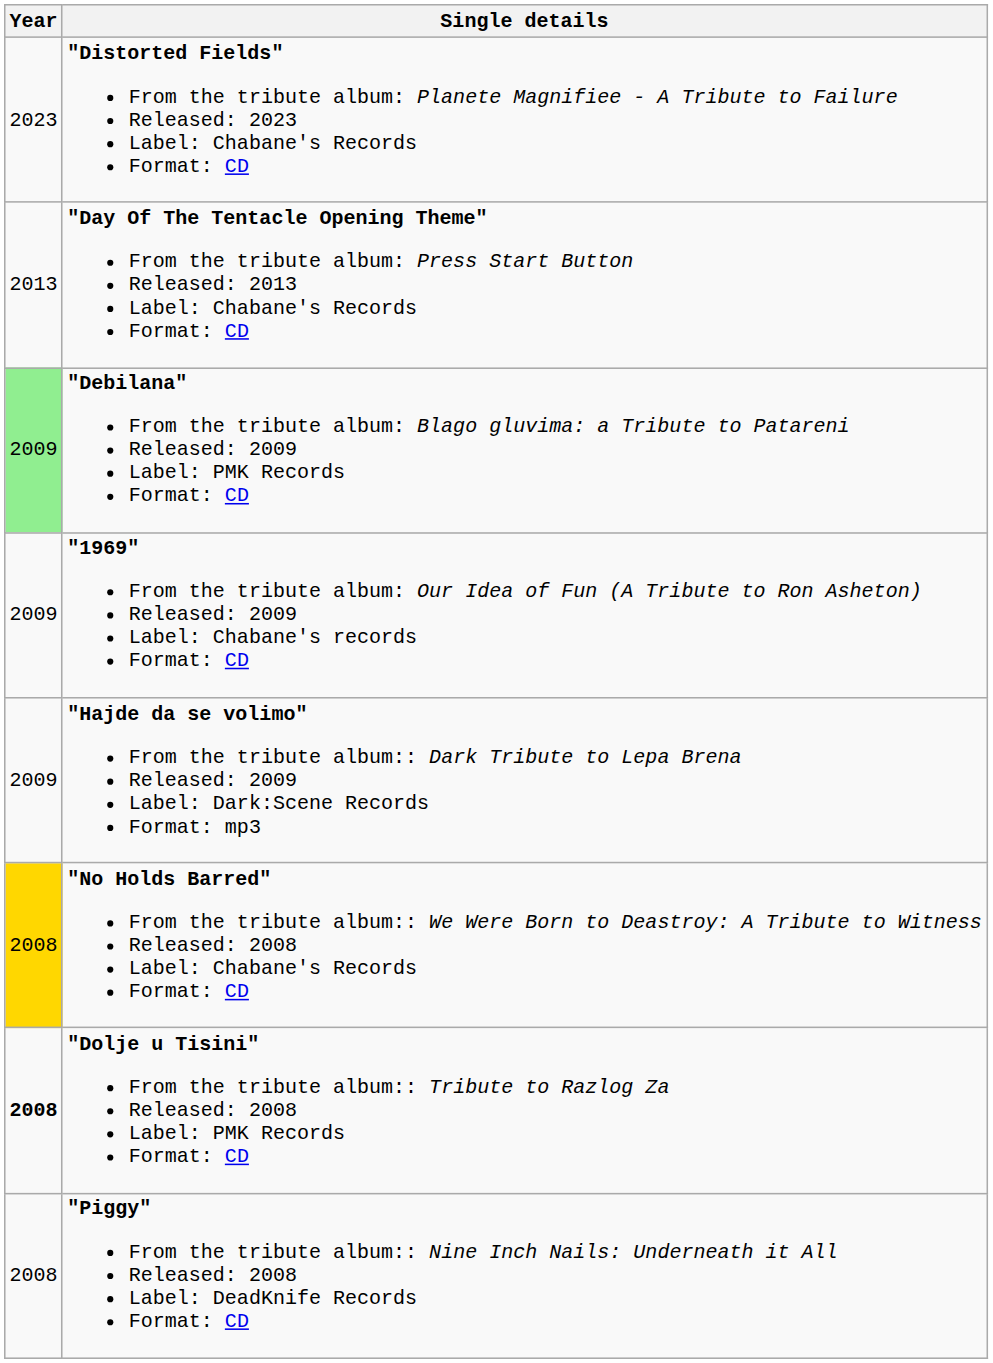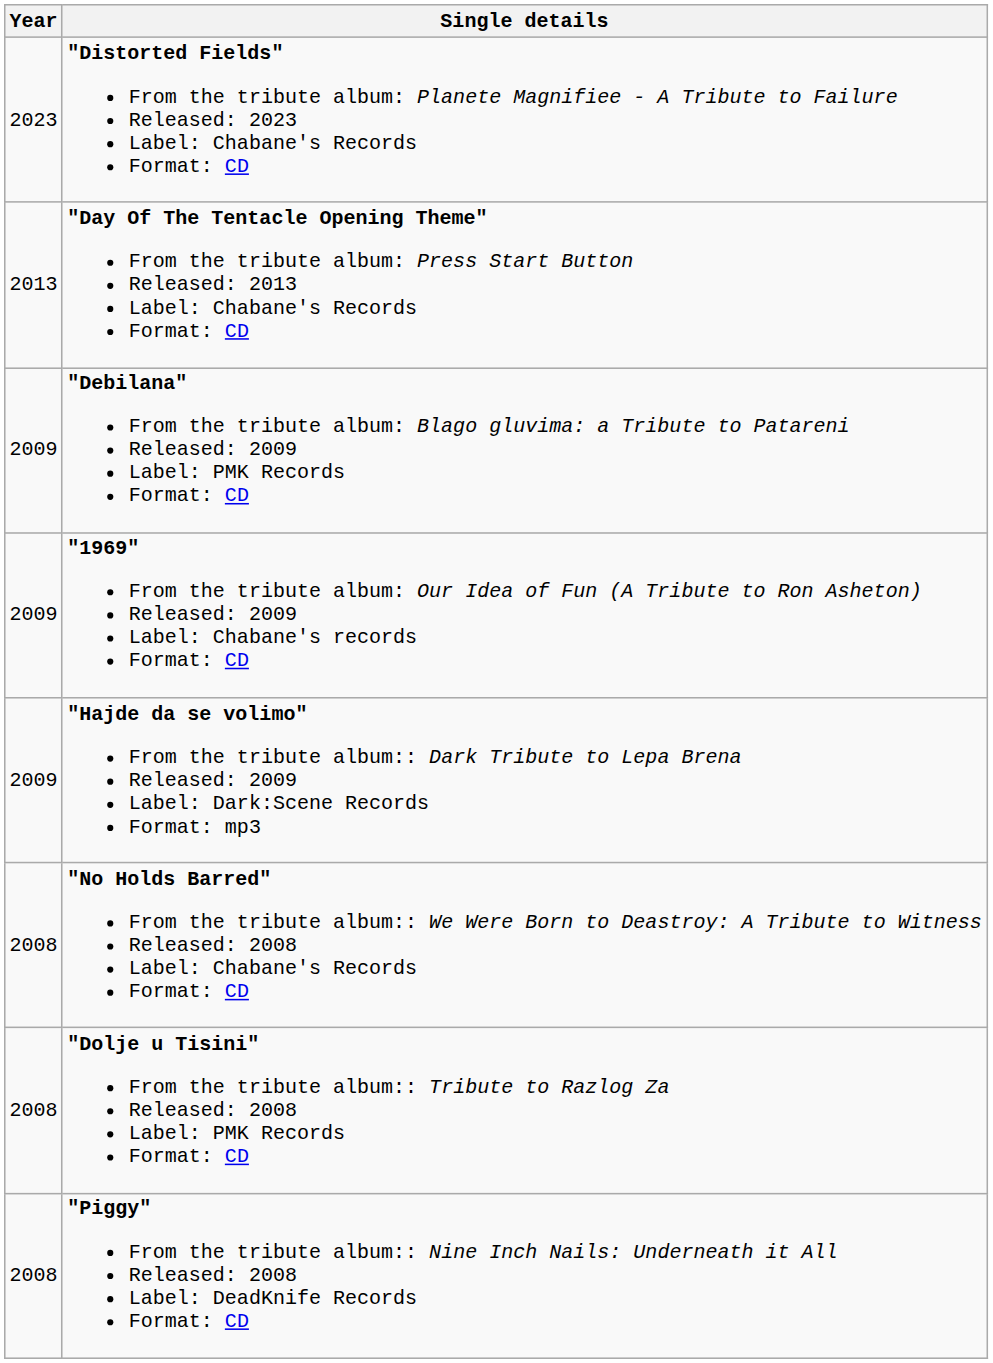(34, 450) lightgreen background -> (34, 450) no background
(34, 945) gold background -> (34, 945) no background
(34, 1110) bold -> (34, 1110) normal
